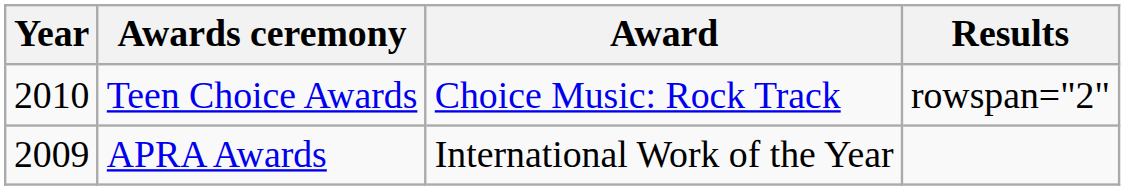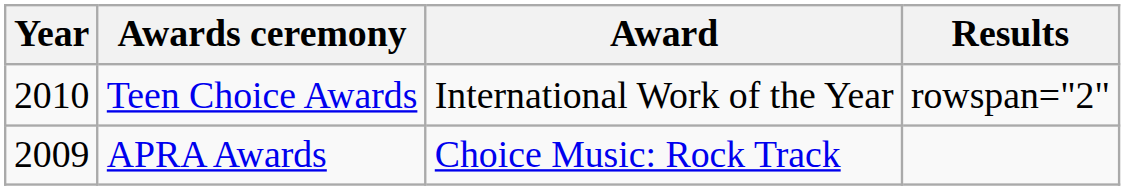(638, 94) Choice Music: Rock Track -> (664, 94) International Work of the Year
(664, 154) International Work of the Year -> (638, 154) Choice Music: Rock Track
